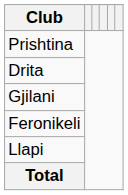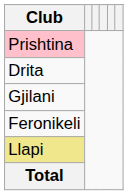(41, 44) no background -> (41, 44) pink background
(26, 149) no background -> (26, 149) khaki background
